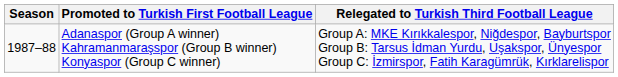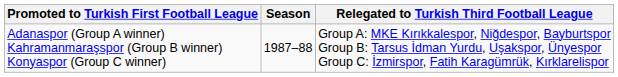columns swapped: (32, 14) <-> (187, 14)
